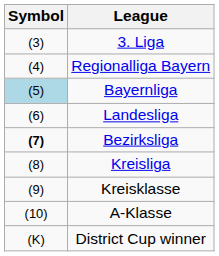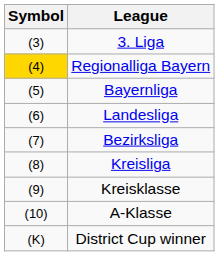(36, 67) no background -> (36, 67) gold background
(36, 91) lightblue background -> (36, 91) no background
(36, 139) bold -> (36, 140) normal
